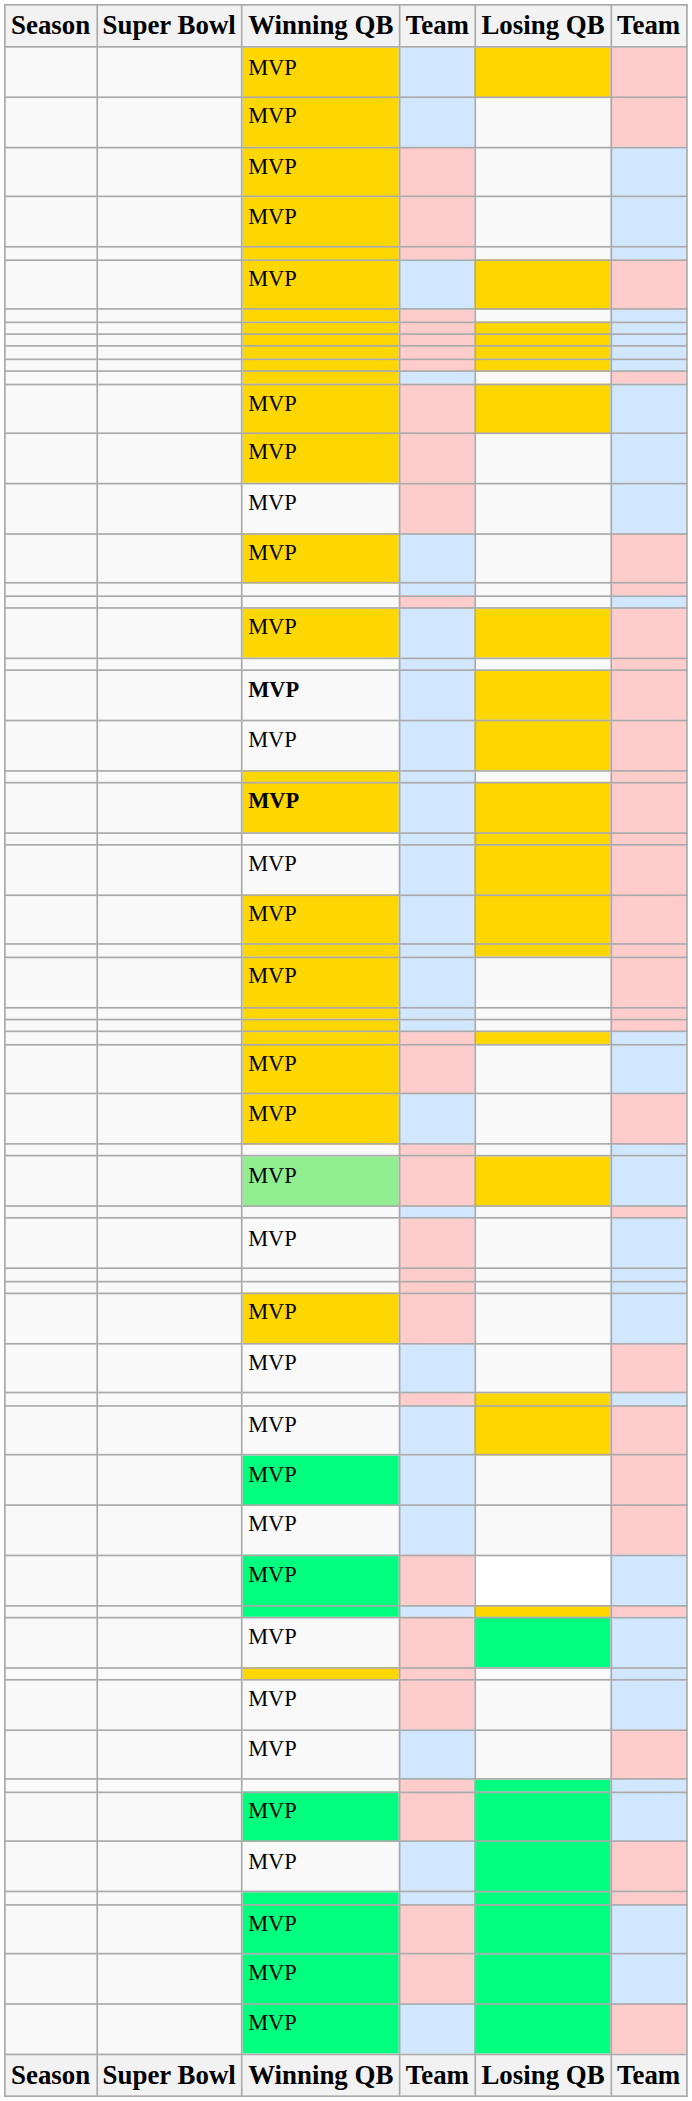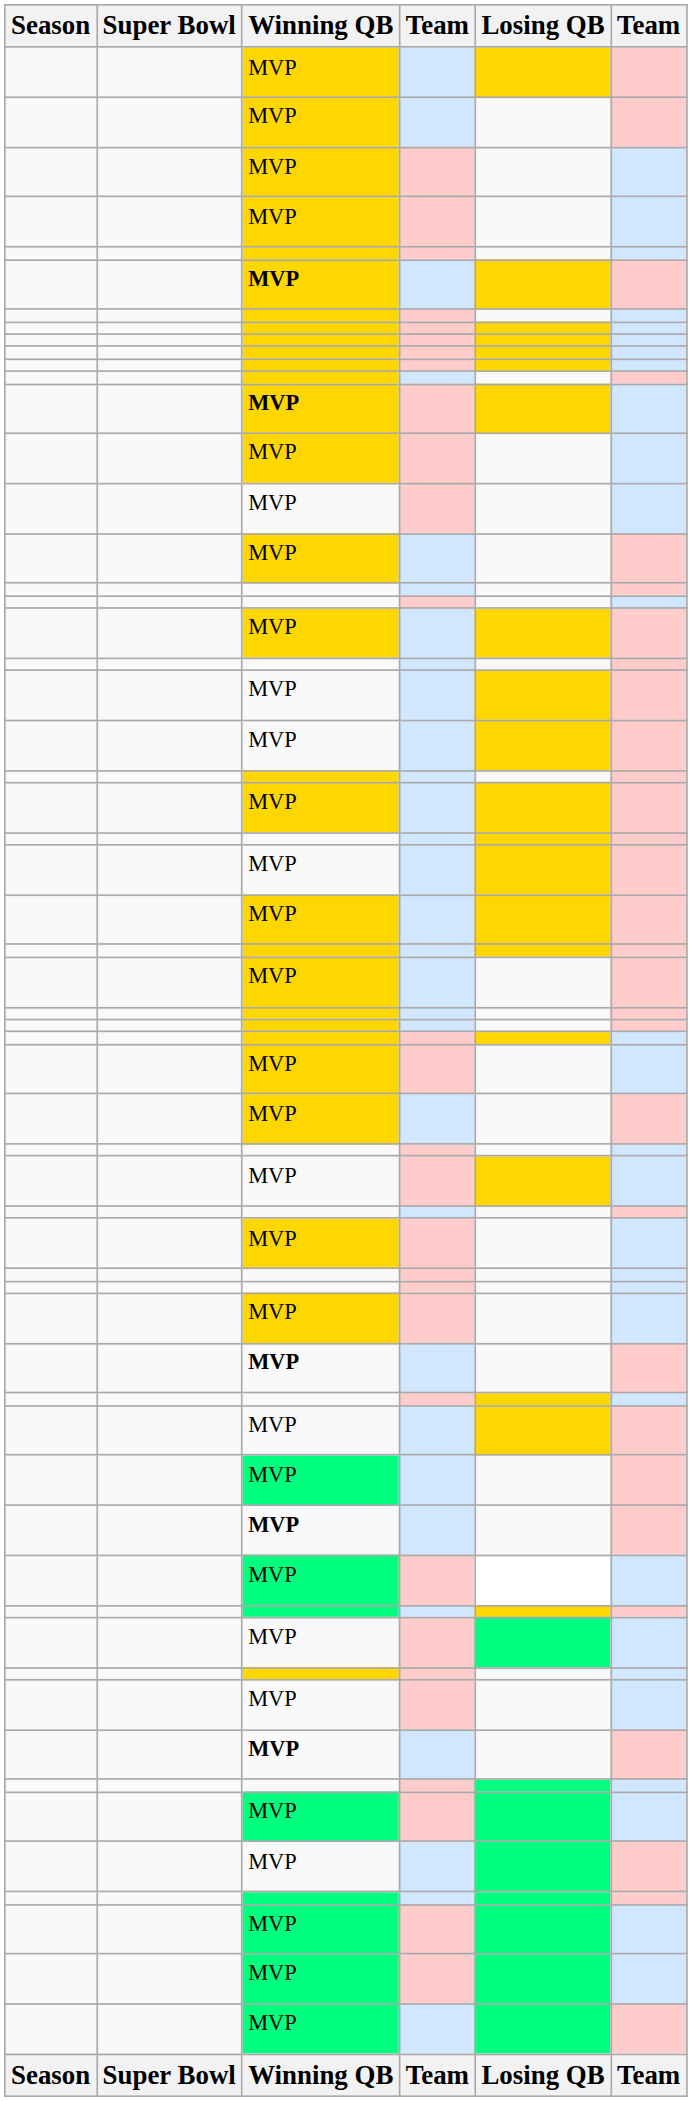(272, 278) normal -> (274, 284) bold
(272, 403) normal -> (274, 408) bold
(274, 694) bold -> (272, 689) normal
(274, 807) bold -> (272, 801) normal
(272, 1175) lightgreen background -> (272, 1175) no background
(272, 1237) no background -> (272, 1237) gold background
(272, 1362) normal -> (274, 1367) bold
(272, 1524) normal -> (274, 1529) bold
(272, 1748) normal -> (274, 1754) bold
